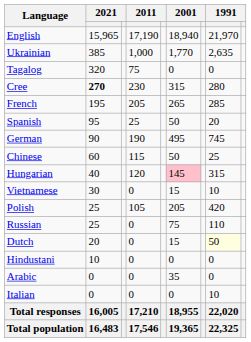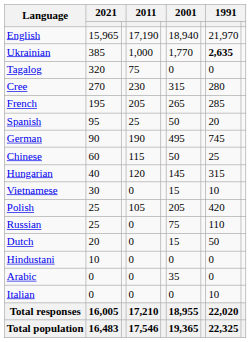(221, 52) normal -> (221, 52) bold
(97, 87) bold -> (97, 87) normal
(177, 173) pink background -> (177, 173) no background
(214, 242) lightyellow background -> (214, 242) no background
